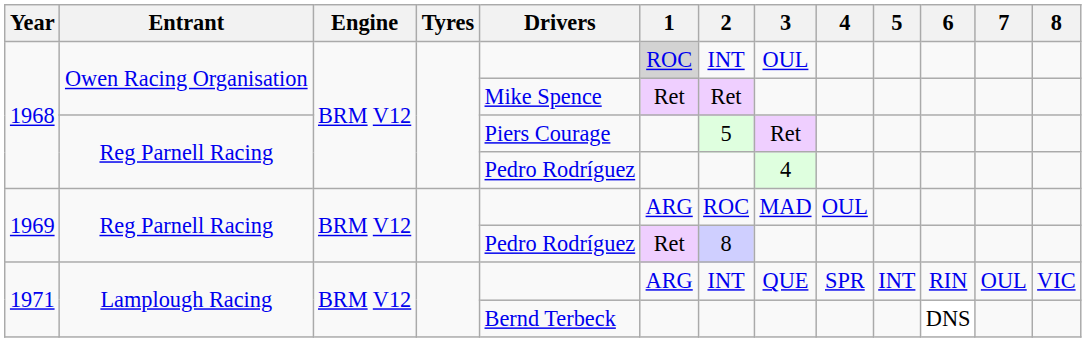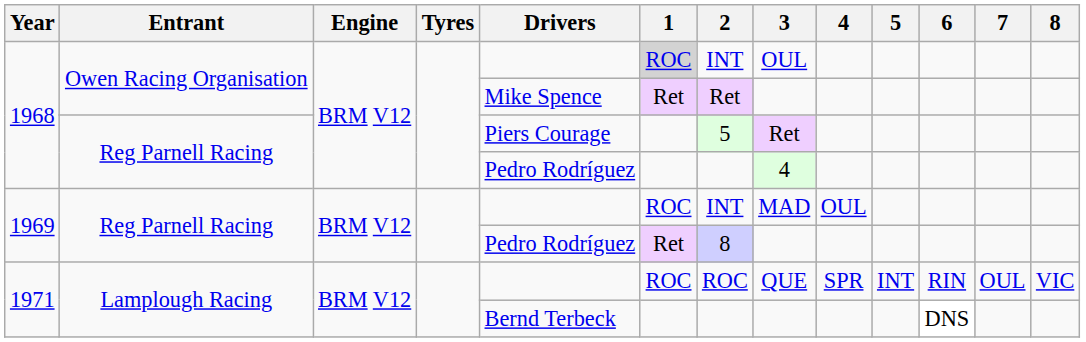(669, 207) ARG -> (669, 207) ROC
(726, 207) ROC -> (725, 207) INT
(669, 281) ARG -> (669, 281) ROC
(726, 281) INT -> (725, 281) ROC
